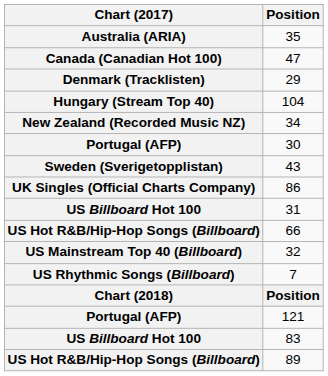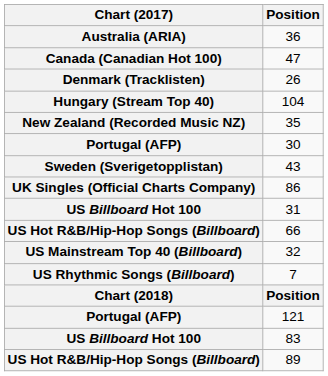(293, 36) 35 -> (293, 36) 36
(293, 79) 29 -> (293, 79) 26
(293, 123) 34 -> (293, 123) 35
